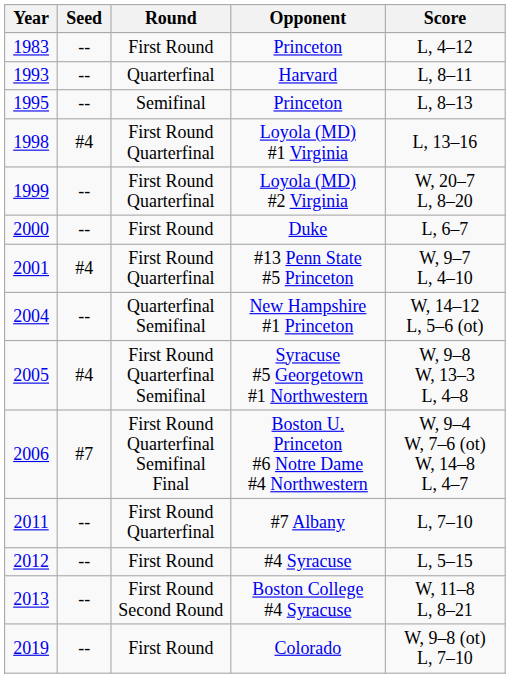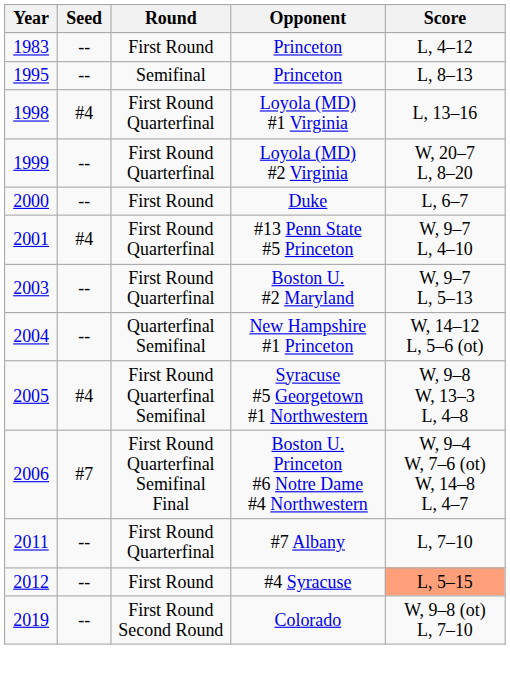- row: (31, 75)
+ row: (31, 288)
(445, 561) no background -> (445, 581) lightsalmon background
- row: (31, 599)
(171, 648) First Round -> (171, 620) First Round Second Round
